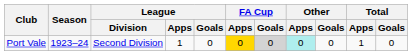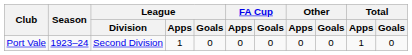(240, 43) gold background -> (240, 43) no background
(270, 43) lightgrey background -> (270, 43) no background
(301, 43) paleturquoise background -> (301, 43) no background
